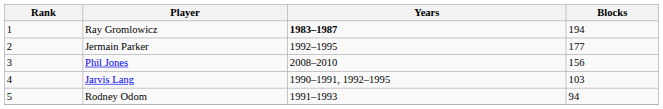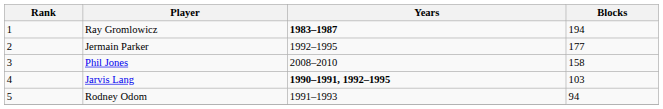(577, 63) 156 -> (577, 63) 158
(340, 79) normal -> (340, 79) bold
